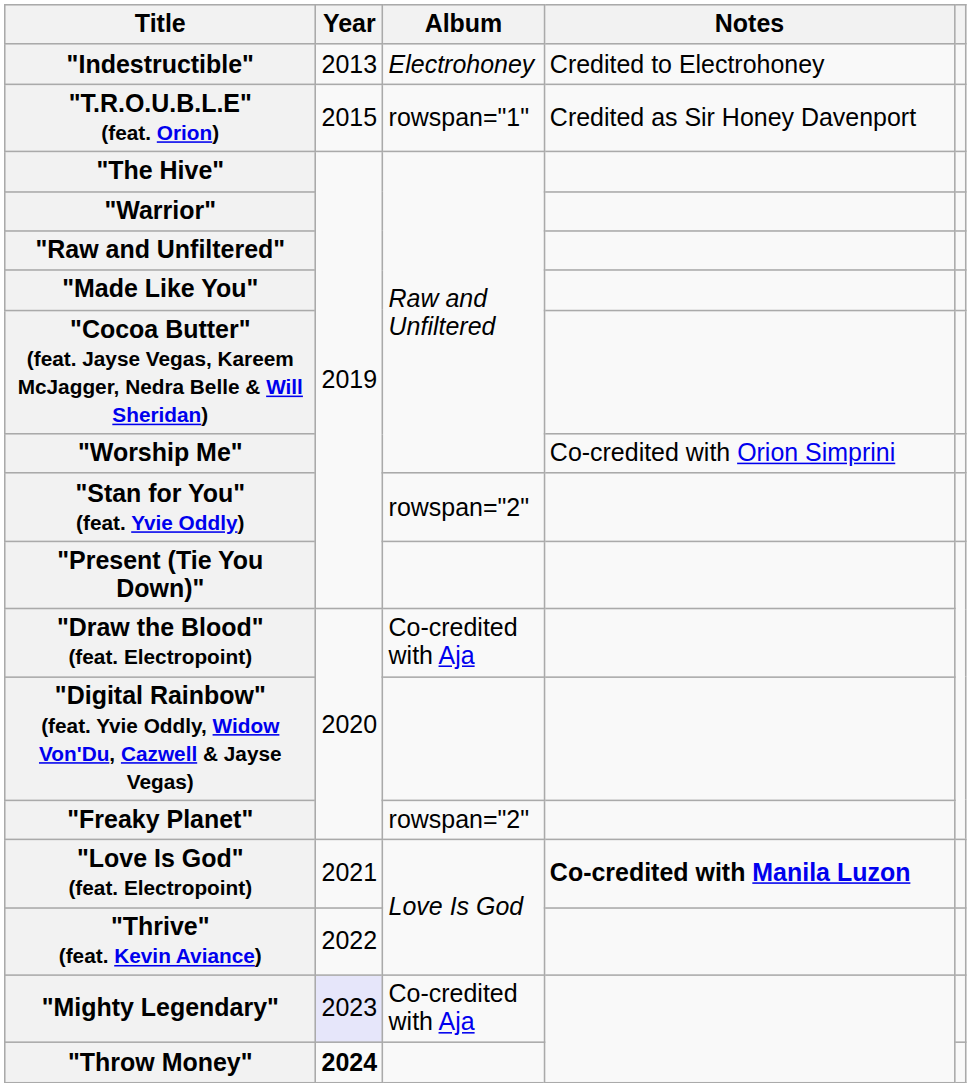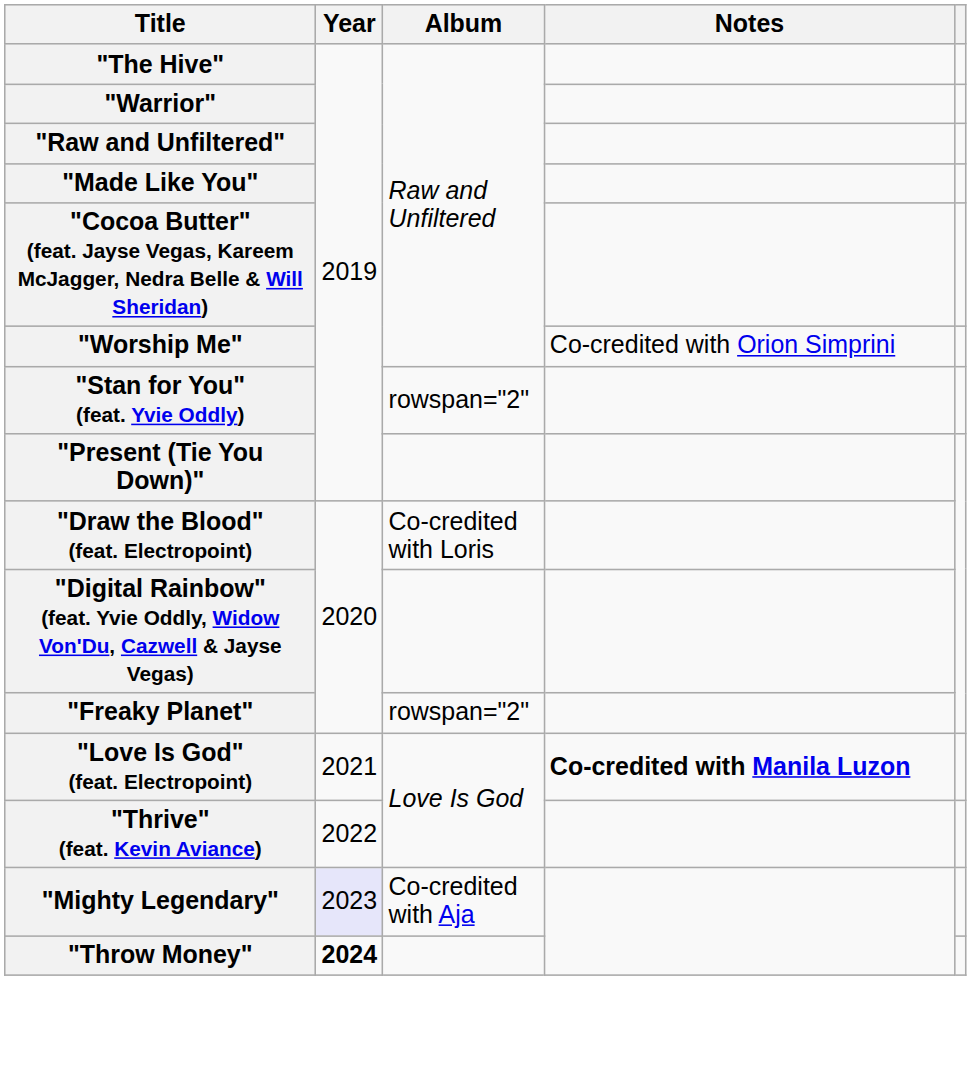- row: (160, 63)
- row: (160, 117)
(453, 642) Co-credited with Aja -> (453, 534) Co-credited with Loris
